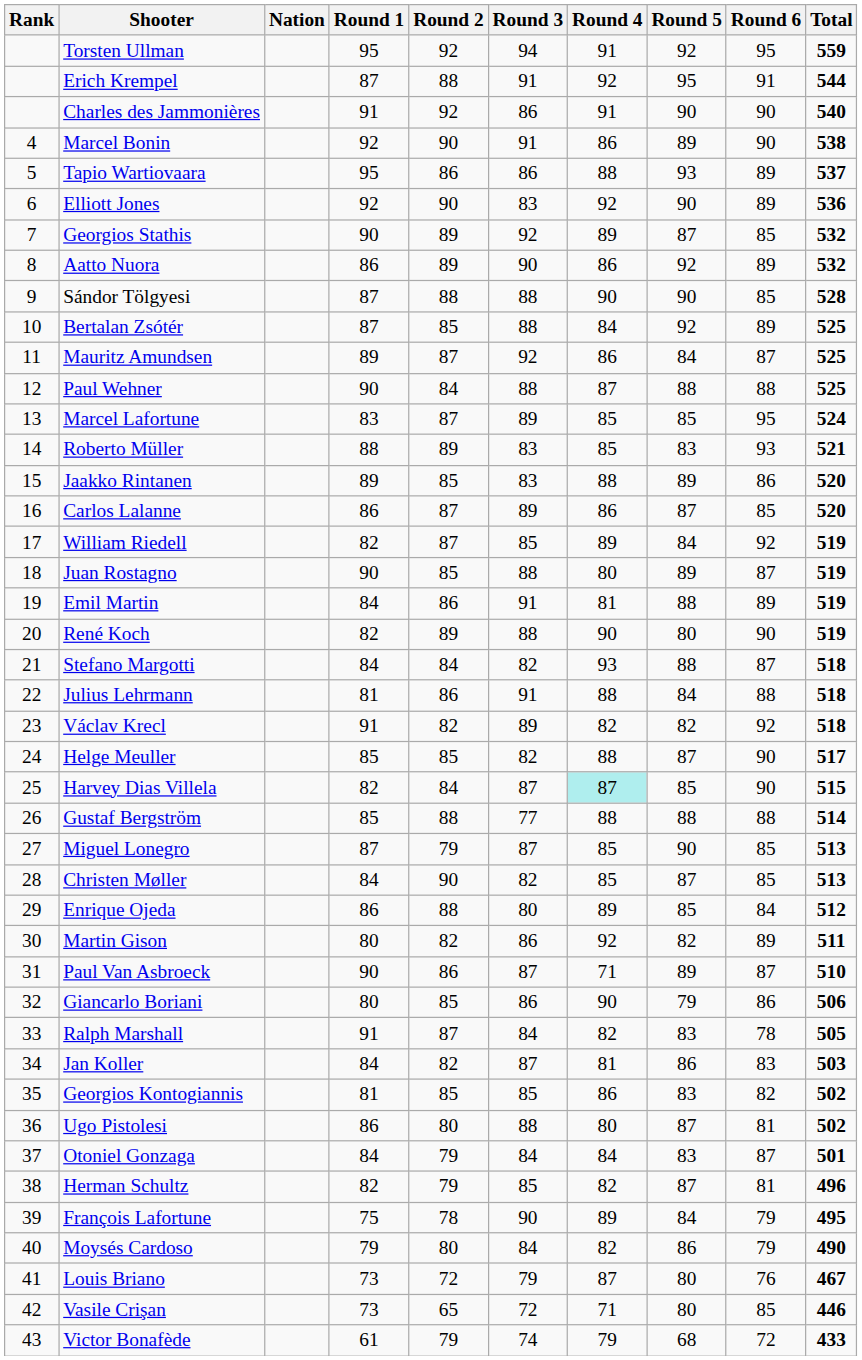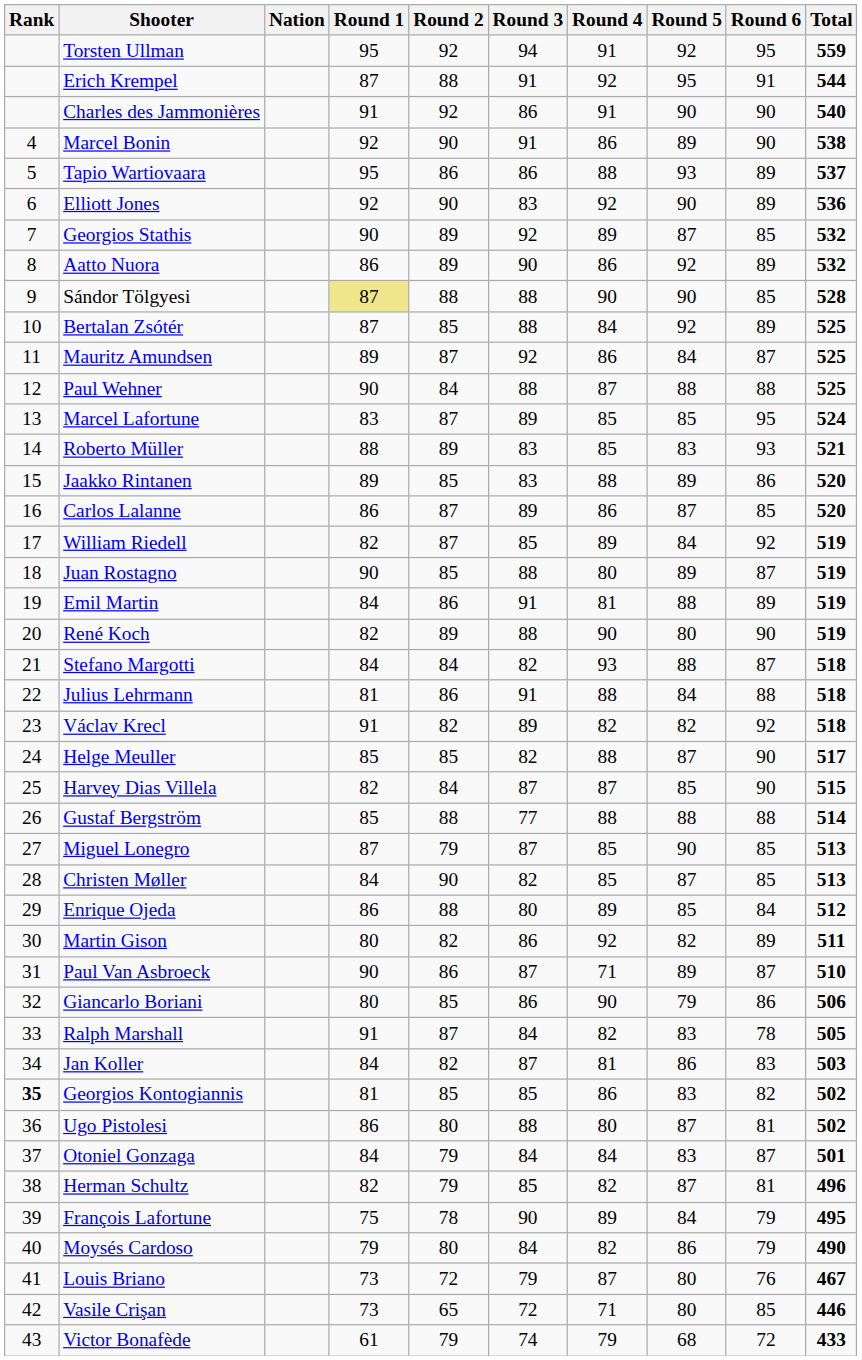(369, 296) no background -> (369, 296) khaki background
(607, 787) paleturquoise background -> (607, 787) no background
(32, 1094) normal -> (32, 1094) bold
